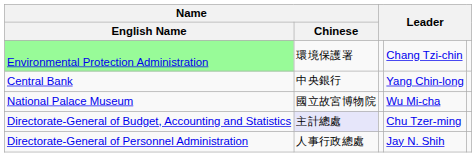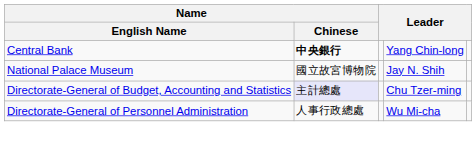- row: (108, 62)
(319, 81) normal -> (319, 50) bold
(413, 101) Wu Mi-cha -> (415, 70) Jay N. Shih
(415, 141) Jay N. Shih -> (413, 111) Wu Mi-cha
